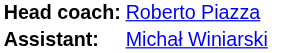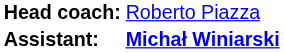(197, 39) normal -> (203, 39) bold
